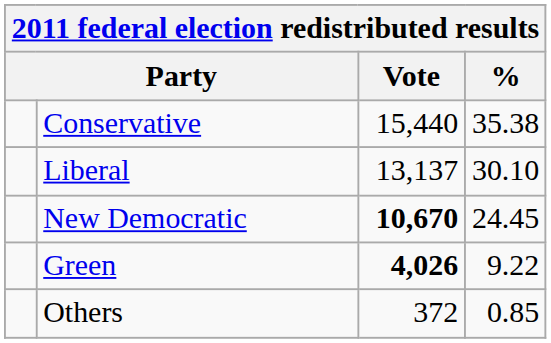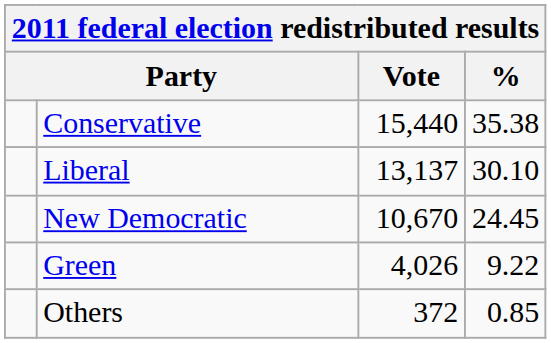(417, 218) bold -> (417, 218) normal
(424, 265) bold -> (424, 265) normal
